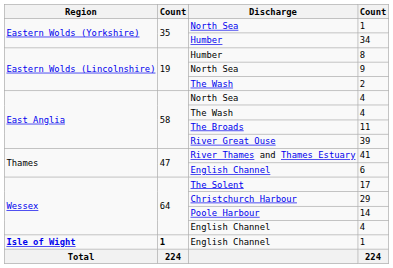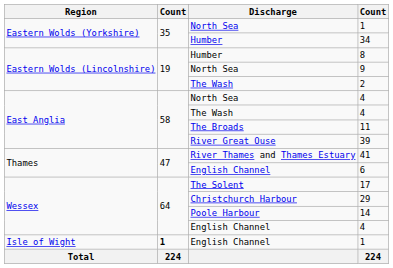(41, 242) bold -> (41, 242) normal
